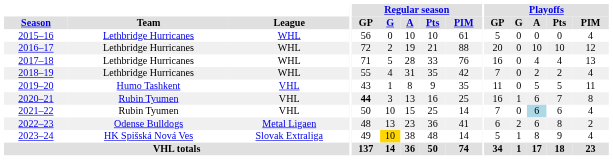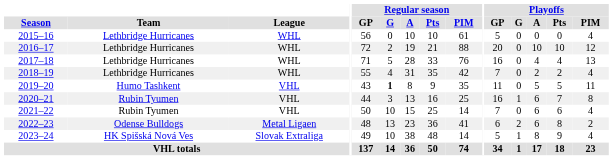(390, 86) normal -> (390, 86) bold
(366, 98) bold -> (366, 98) normal
(537, 111) lightblue background -> (537, 111) no background
(390, 136) gold background -> (390, 136) no background
